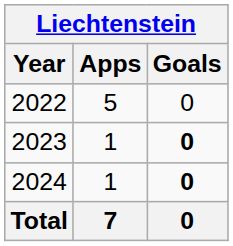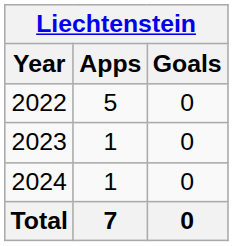(187, 142) bold -> (187, 142) normal
(187, 181) bold -> (187, 181) normal
